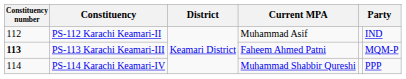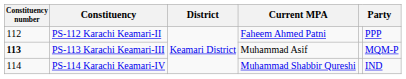(274, 34) Muhammad Asif -> (283, 34) Faheem Ahmed Patni
(374, 34) IND -> (373, 34) PPP
(283, 50) Faheem Ahmed Patni -> (274, 50) Muhammad Asif
(373, 66) PPP -> (374, 66) IND
